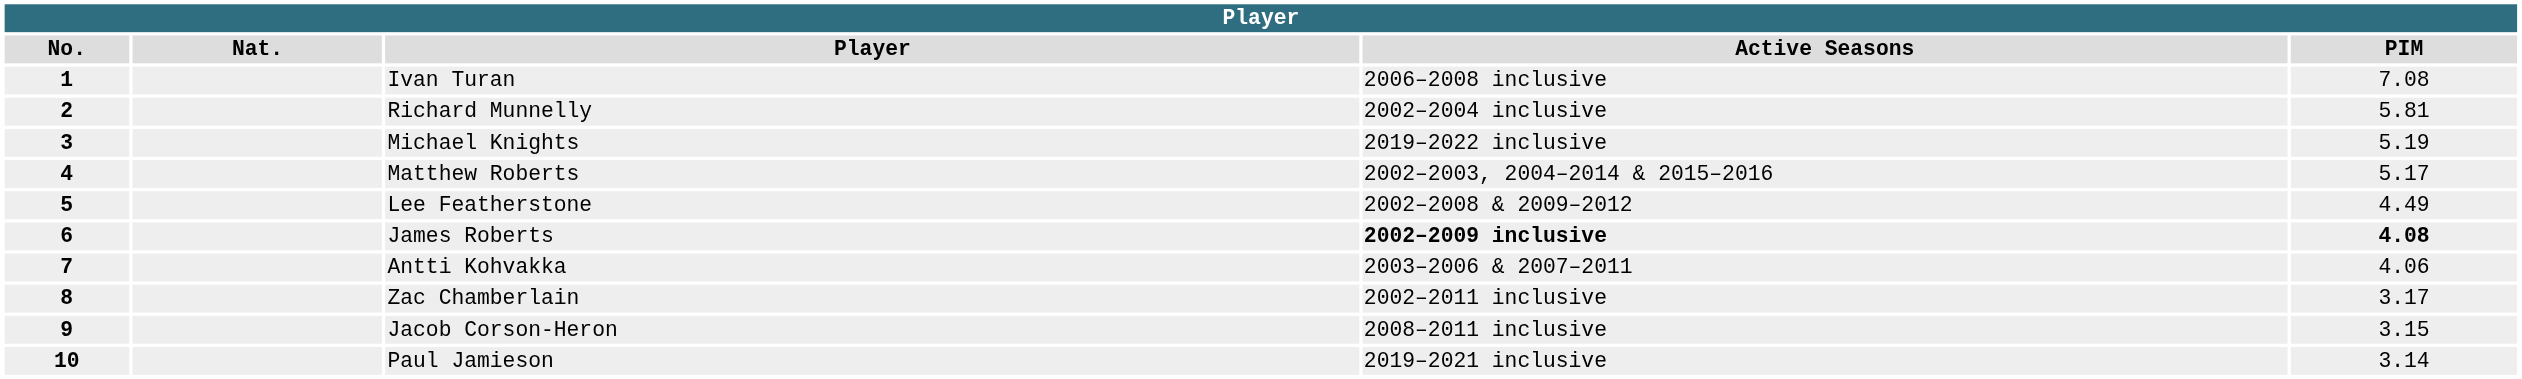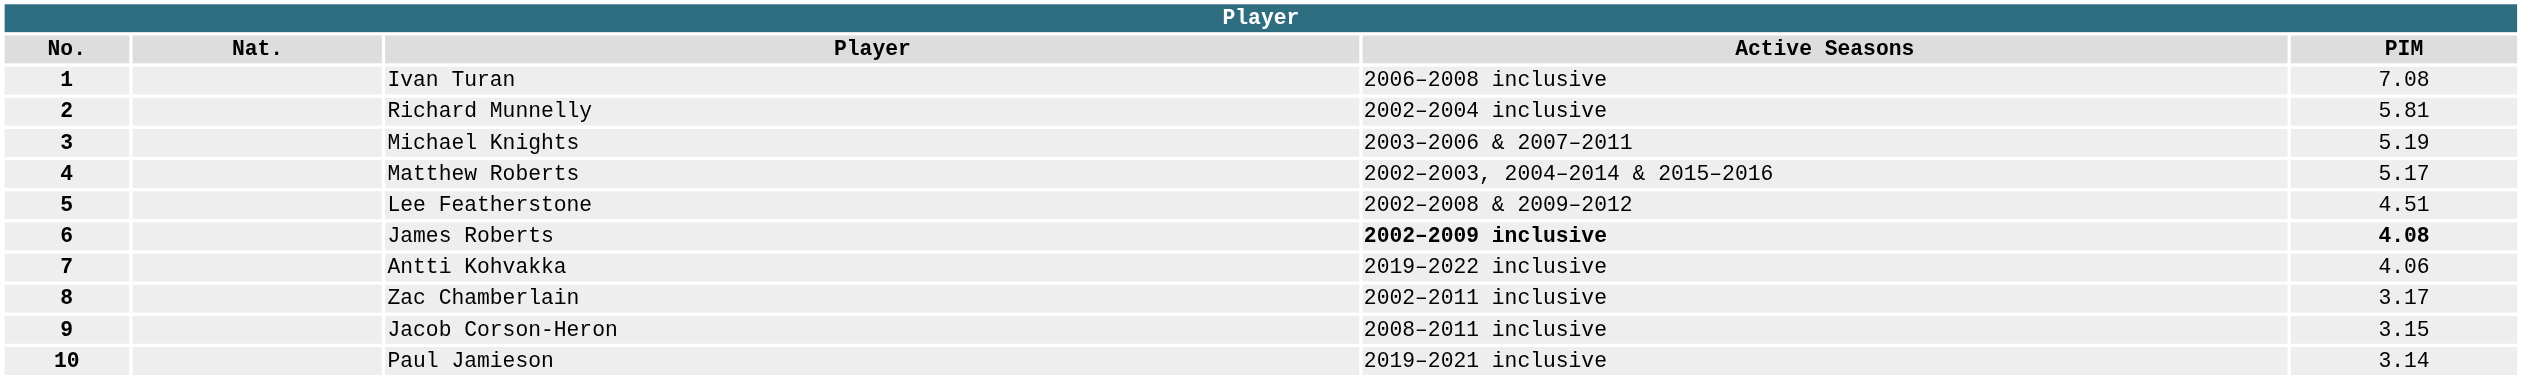(1485, 142) 2019–2022 inclusive -> (1498, 142) 2003–2006 & 2007–2011
(2404, 205) 4.49 -> (2404, 205) 4.51
(1498, 267) 2003–2006 & 2007–2011 -> (1485, 267) 2019–2022 inclusive
